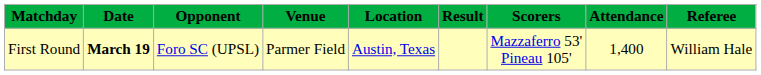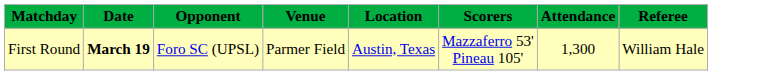- column: (463, 16)
(626, 49) 1,400 -> (578, 49) 1,300
